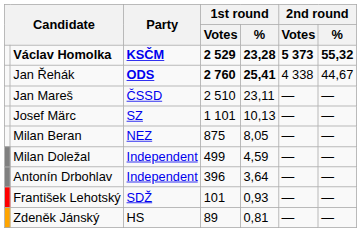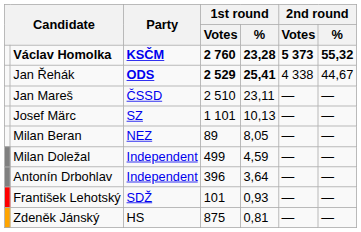(220, 55) 2 529 -> (220, 55) 2 760
(220, 75) 2 760 -> (220, 75) 2 529
(214, 136) 875 -> (211, 136) 89
(211, 217) 89 -> (214, 217) 875
